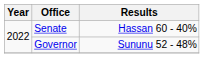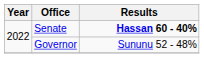(158, 28) normal -> (157, 28) bold
